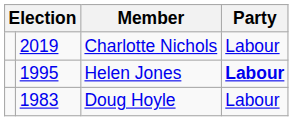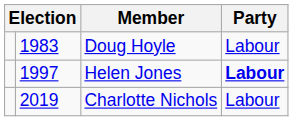rows swapped: (130, 101) <-> (151, 45)
(39, 73) 1995 -> (39, 73) 1997
